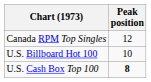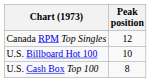(127, 69) bold -> (127, 69) normal
